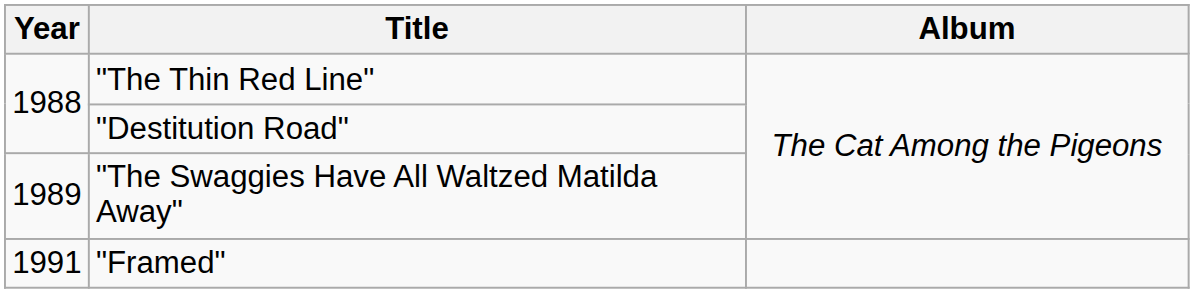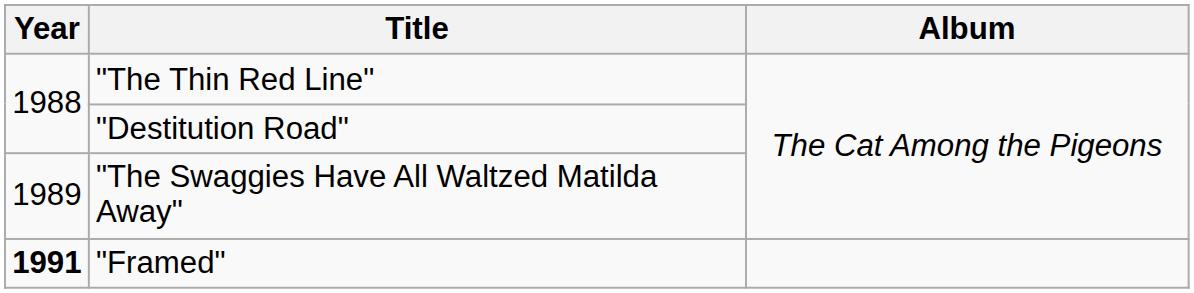(47, 262) normal -> (47, 262) bold
